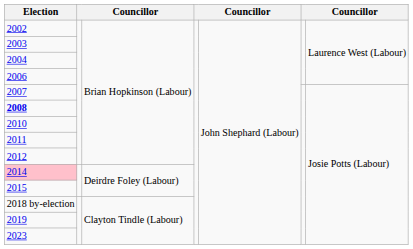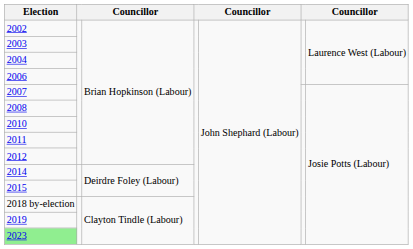(17, 108) bold -> (17, 108) normal
(17, 172) pink background -> (17, 172) no background
(17, 236) no background -> (17, 236) lightgreen background
